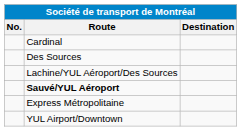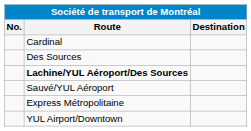(102, 73) normal -> (107, 73) bold
(73, 88) bold -> (70, 88) normal
